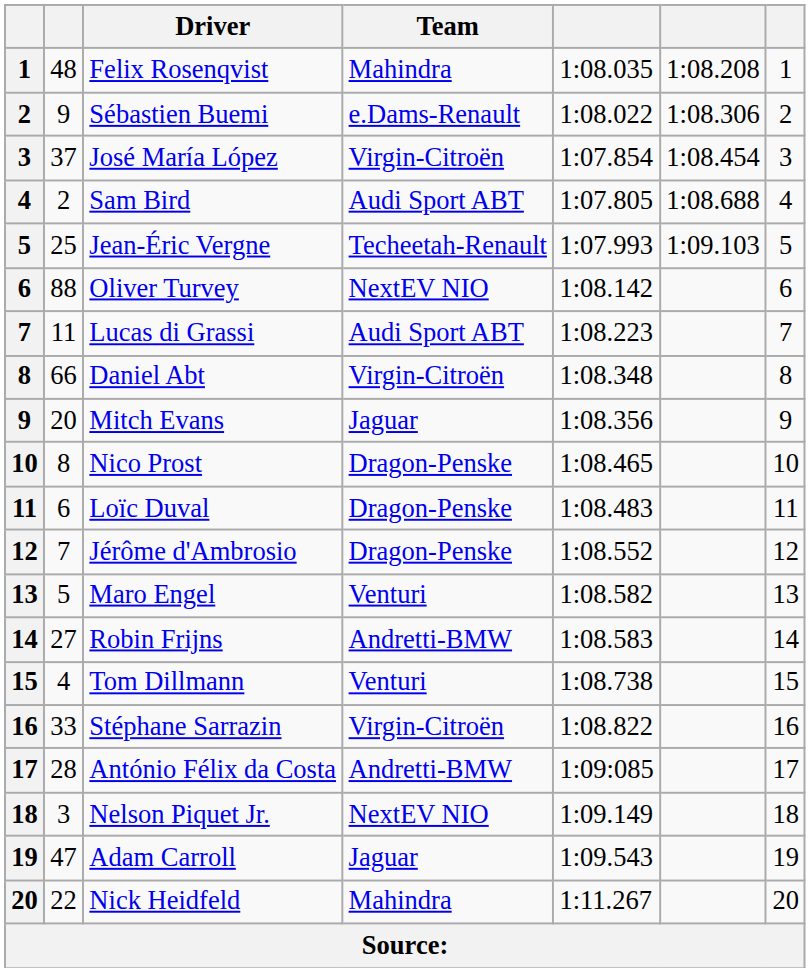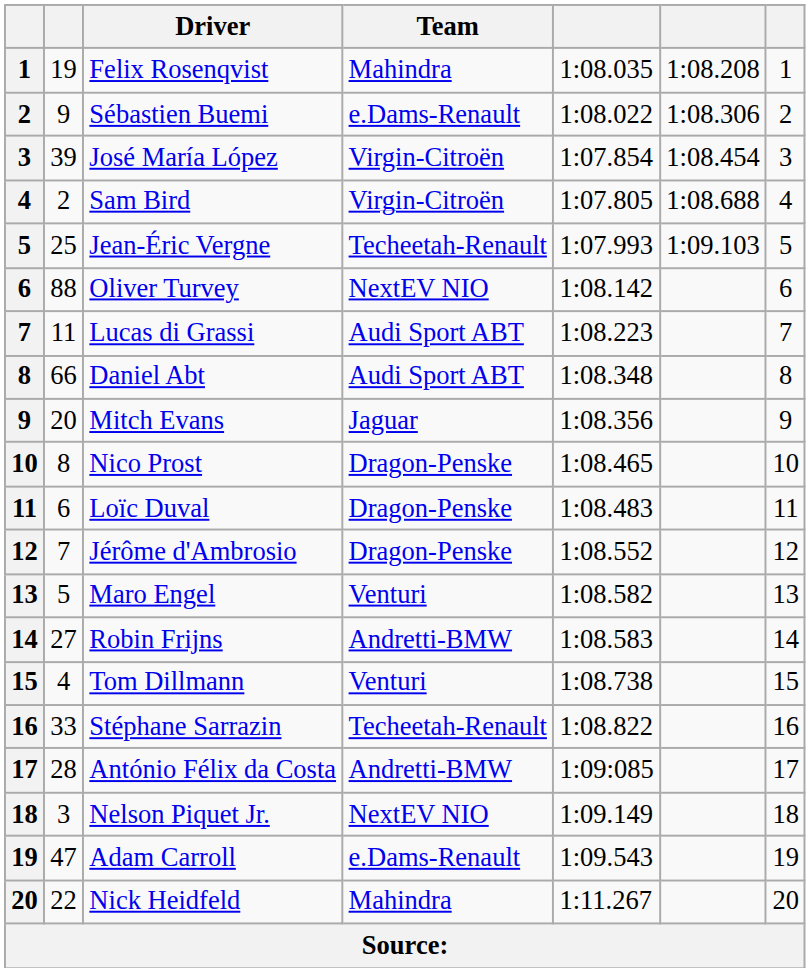(64, 69) 48 -> (64, 69) 19
(64, 157) 37 -> (64, 157) 39
(436, 200) Audi Sport ABT -> (426, 200) Virgin-Citroën
(426, 375) Virgin-Citroën -> (436, 375) Audi Sport ABT
(426, 726) Virgin-Citroën -> (448, 726) Techeetah-Renault
(383, 857) Jaguar -> (434, 857) e.Dams-Renault
